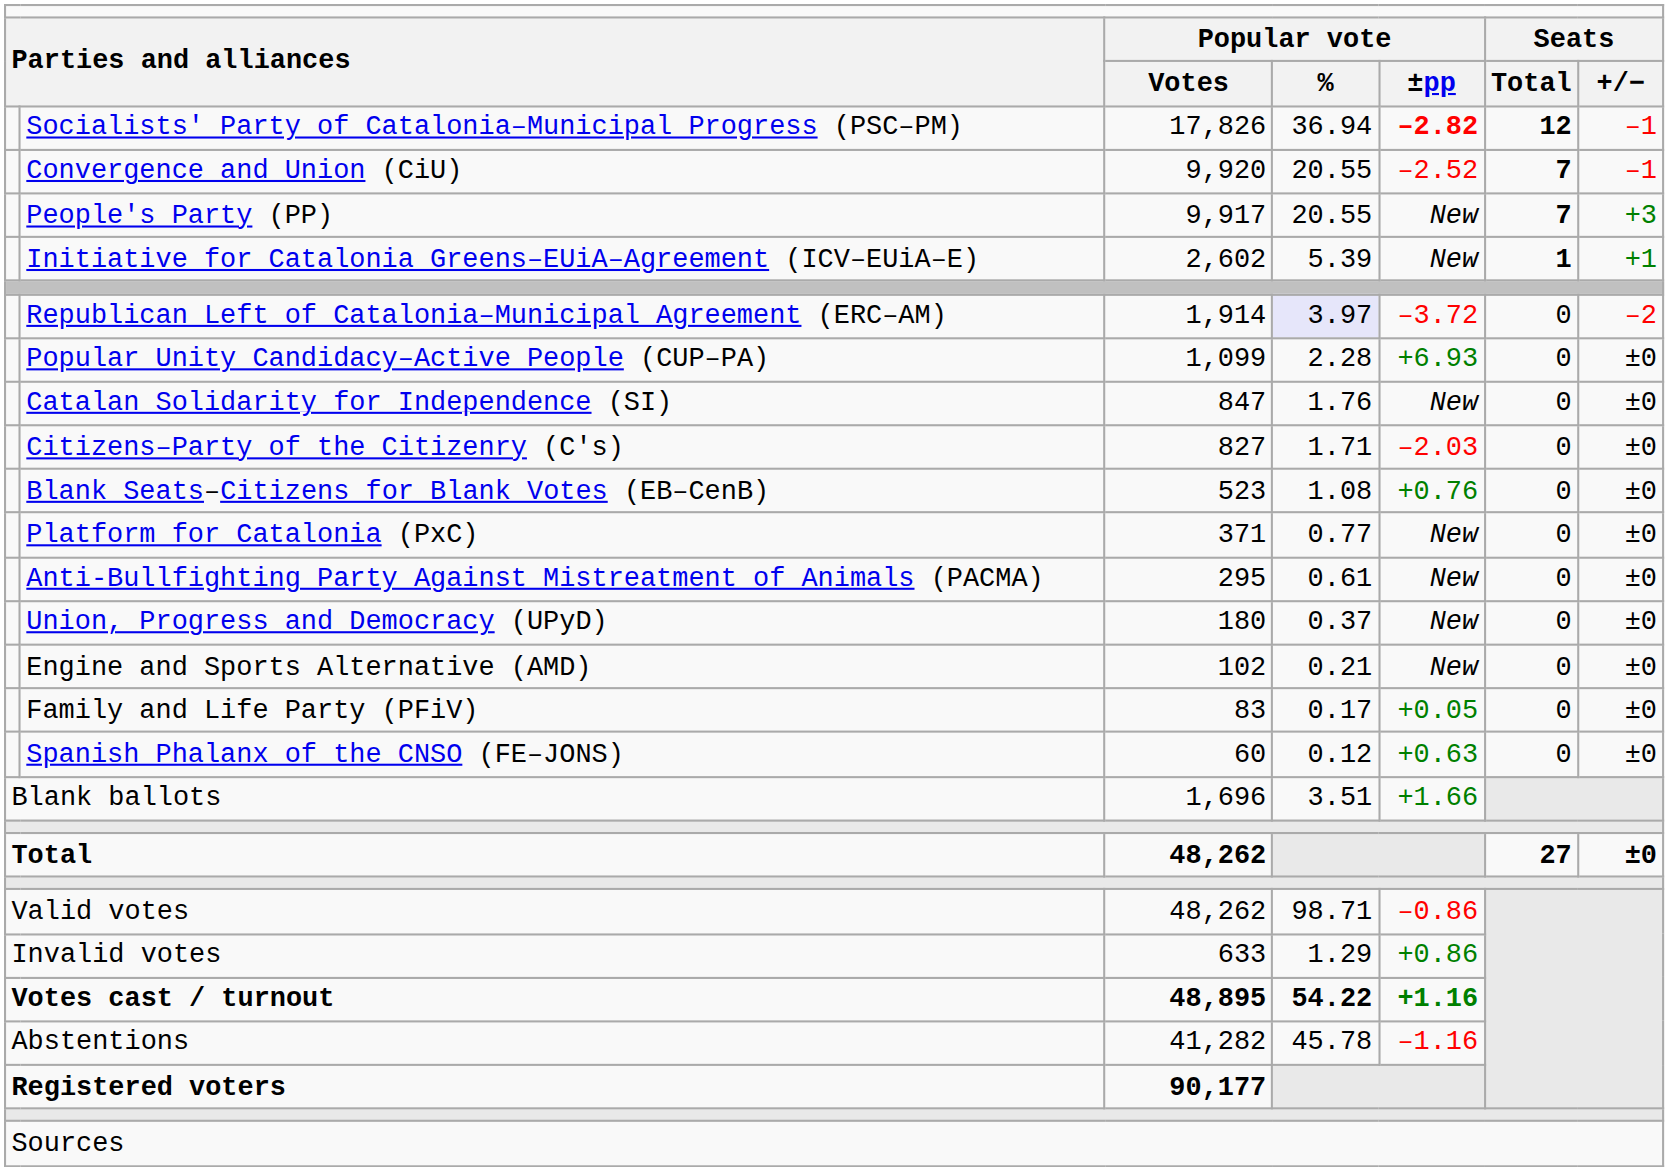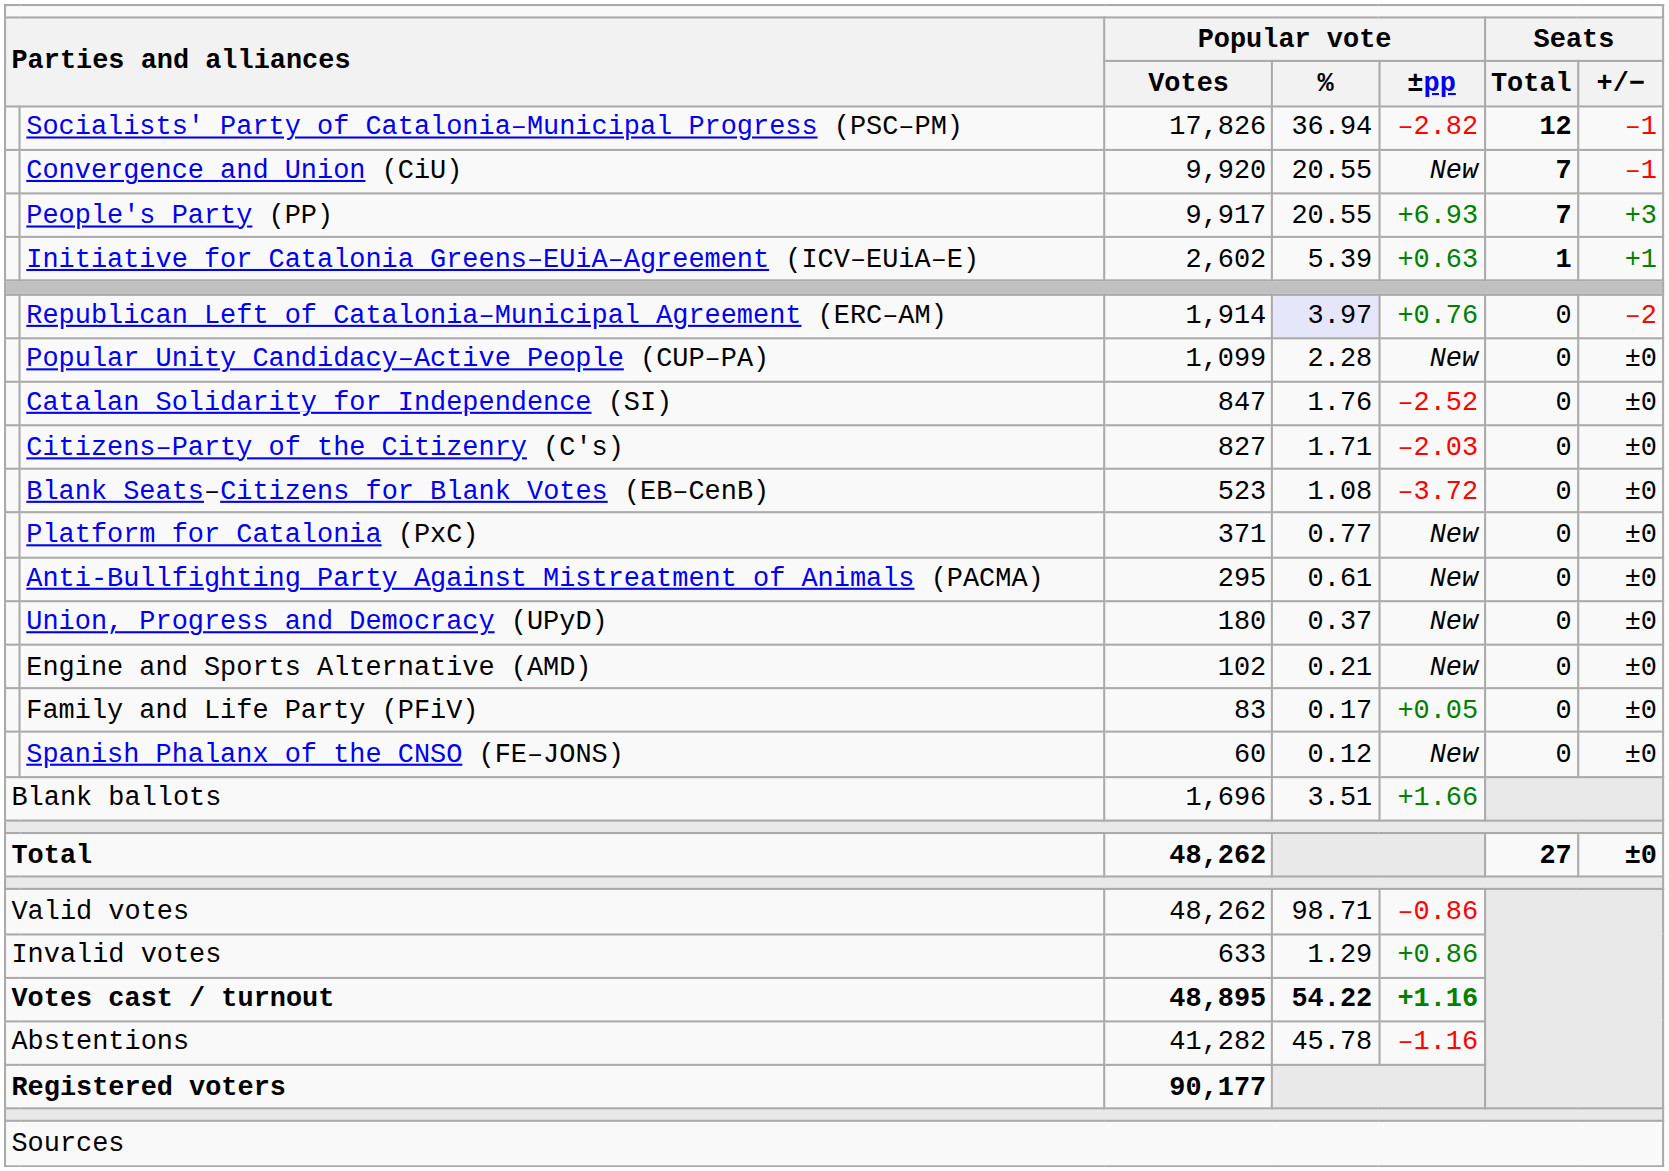(1438, 127) bold -> (1438, 127) normal
(1438, 171) –2.52 -> (1454, 171) New
(1454, 215) New -> (1438, 215) +6.93
(1454, 259) New -> (1438, 259) +0.63
(1438, 316) –3.72 -> (1438, 316) +0.76
(1438, 360) +6.93 -> (1454, 360) New
(1454, 403) New -> (1438, 403) –2.52
(1438, 491) +0.76 -> (1438, 491) –3.72
(1438, 754) +0.63 -> (1454, 754) New
